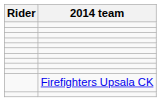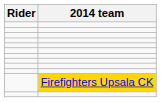(97, 82) no background -> (97, 82) gold background
